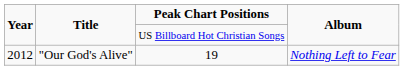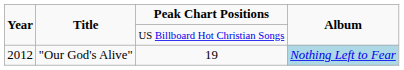(343, 55) no background -> (343, 55) lightblue background
